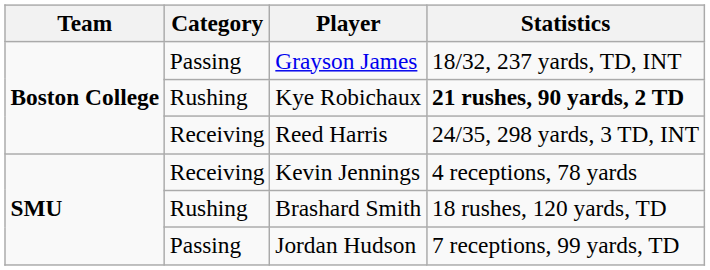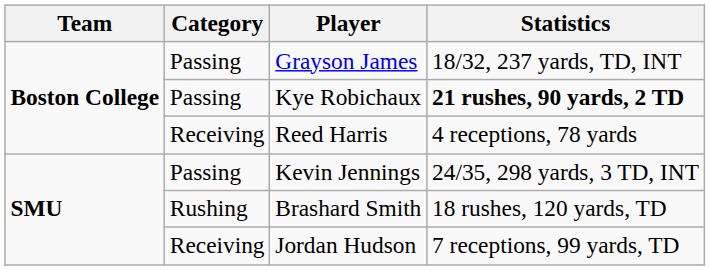(209, 97) Rushing -> (206, 97) Passing
(566, 134) 24/35, 298 yards, 3 TD, INT -> (535, 134) 4 receptions, 78 yards
(217, 171) Receiving -> (206, 171) Passing
(535, 171) 4 receptions, 78 yards -> (566, 171) 24/35, 298 yards, 3 TD, INT
(206, 245) Passing -> (217, 245) Receiving
